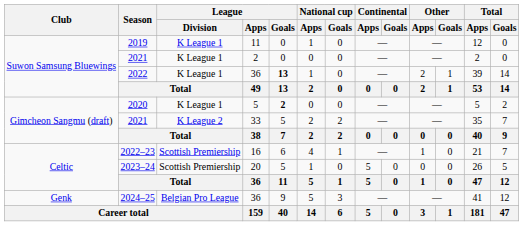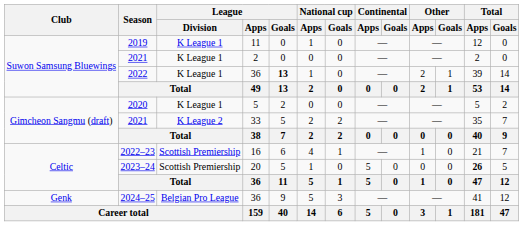(283, 105) bold -> (283, 105) normal
(477, 167) normal -> (477, 167) bold
